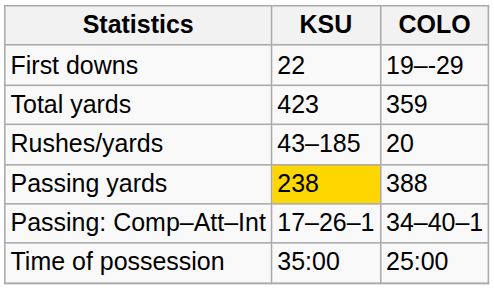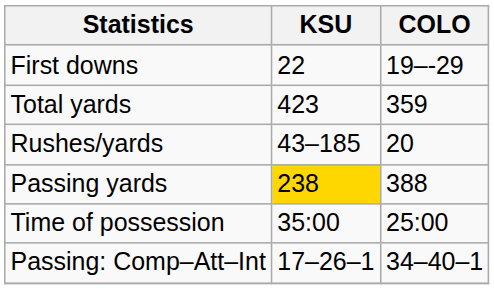rows swapped: (138, 223) <-> (118, 262)
